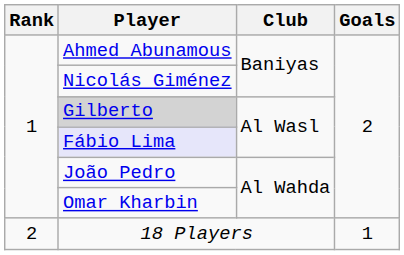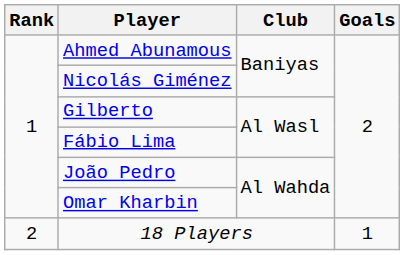(108, 112) lightgrey background -> (108, 112) no background
(119, 142) lavender background -> (119, 142) no background
